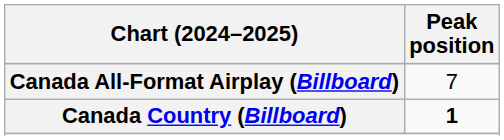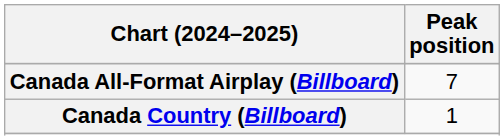(452, 116) bold -> (452, 116) normal
